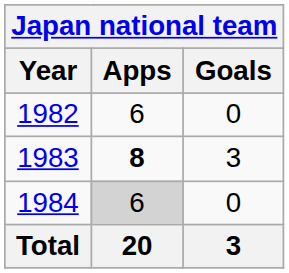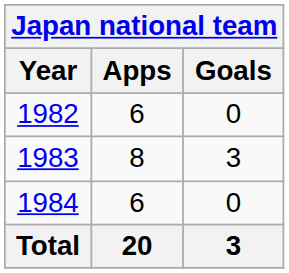(137, 158) bold -> (137, 158) normal
(137, 202) lightgrey background -> (137, 202) no background
